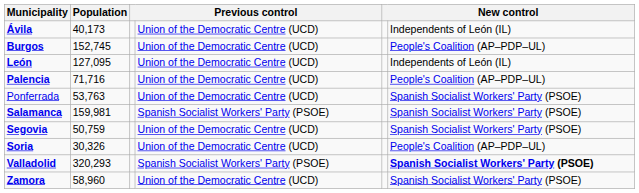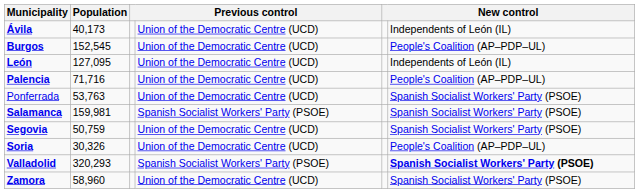(92, 46) 152,745 -> (92, 46) 152,545
